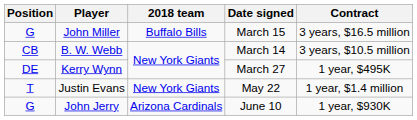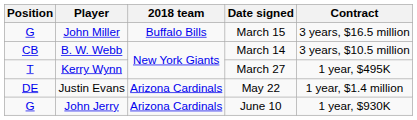(30, 69) DE -> (30, 69) T
(30, 87) T -> (30, 87) DE
(176, 87) New York Giants -> (176, 87) Arizona Cardinals
